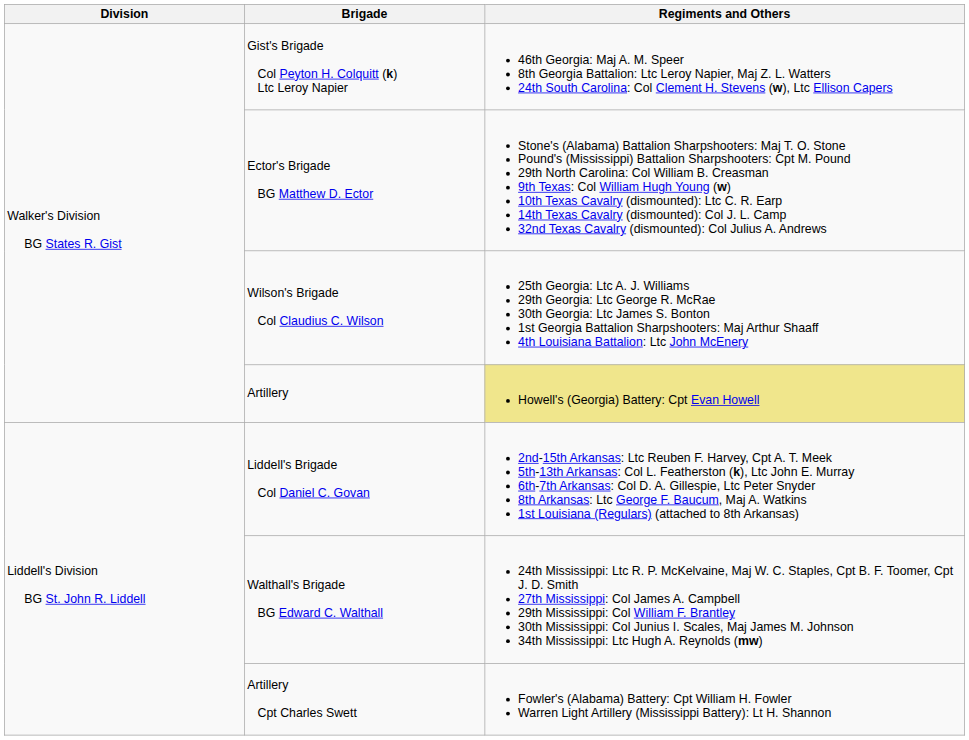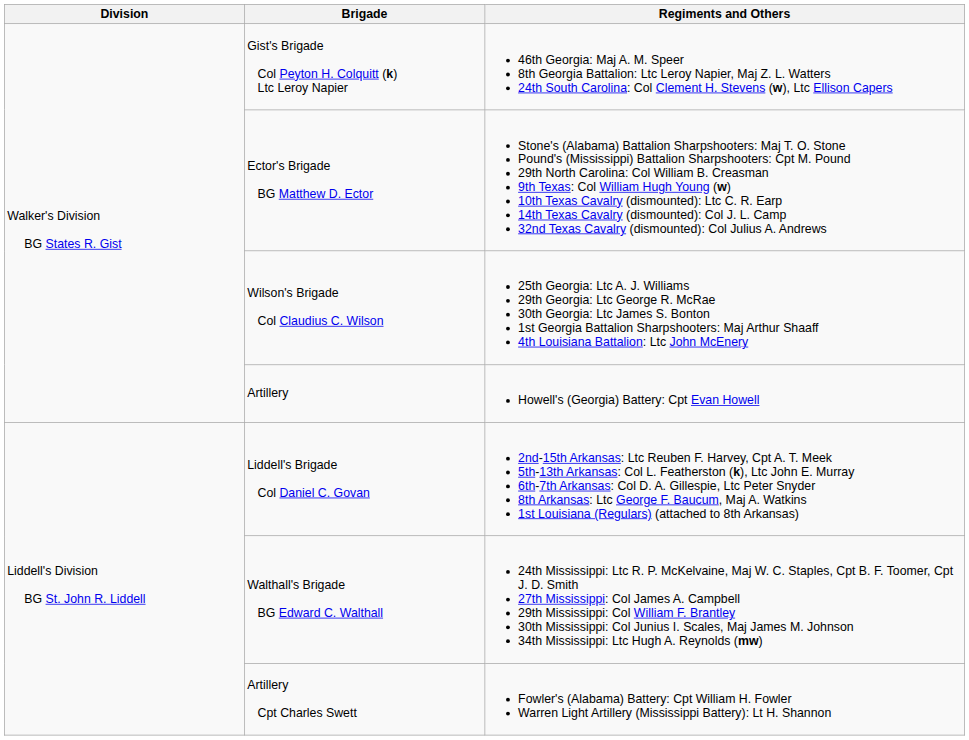(725, 400) khaki background -> (725, 400) no background
